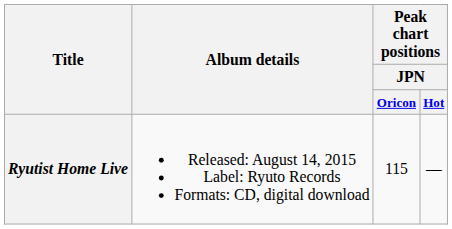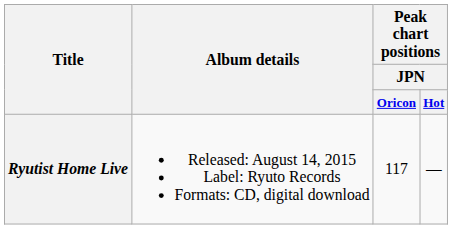(396, 168) 115 -> (396, 168) 117
